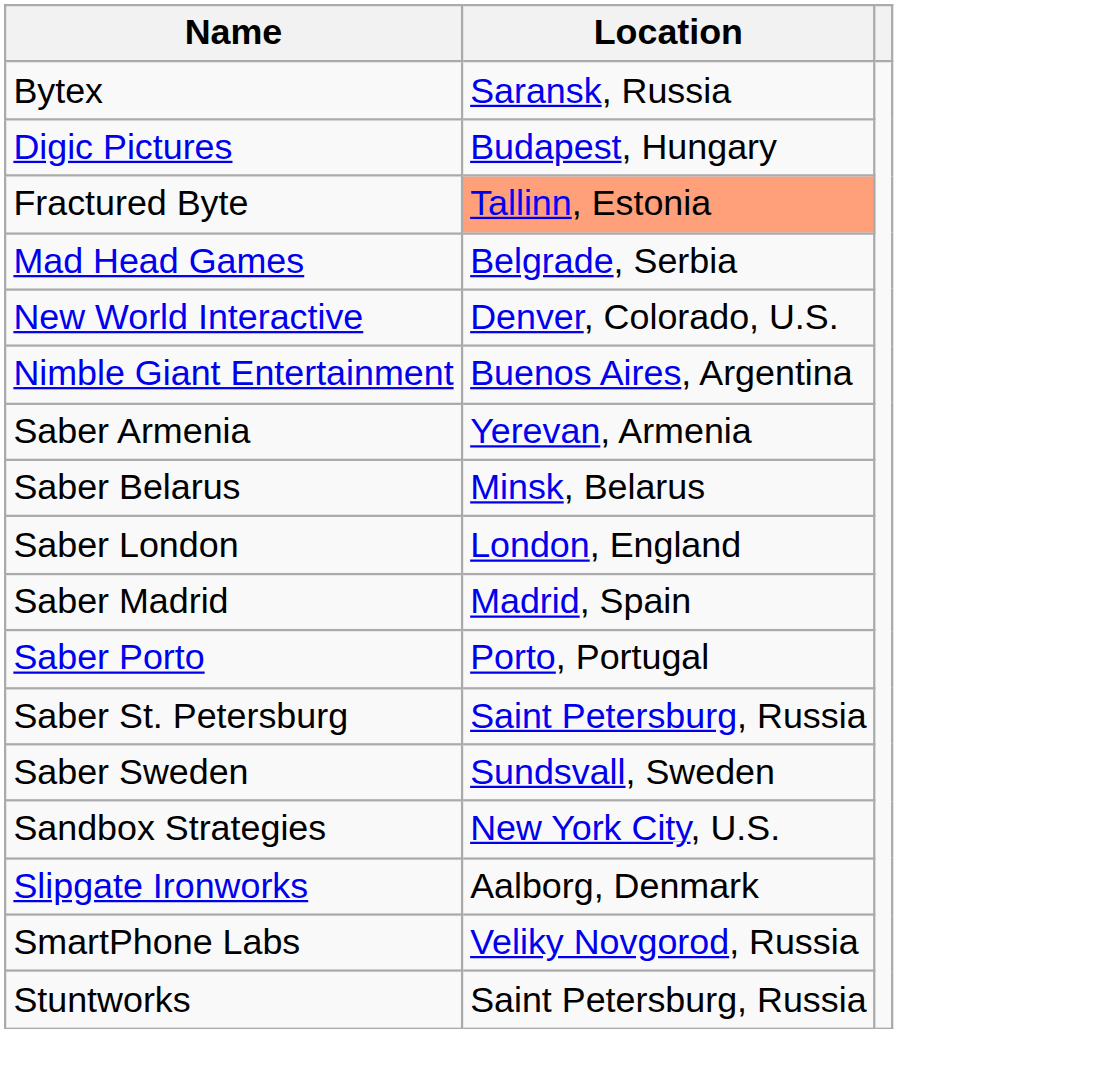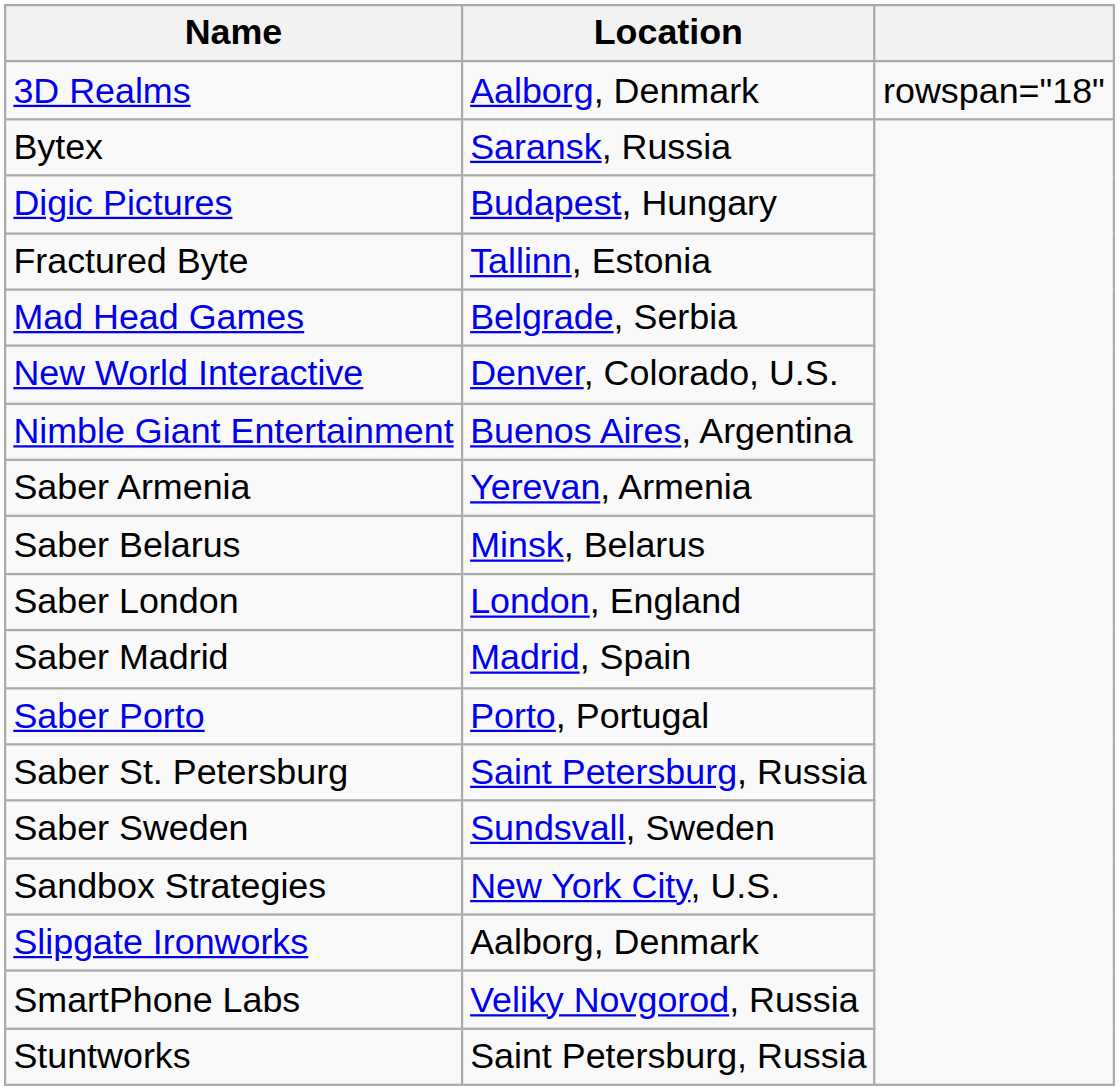+ row: (102, 89)
(591, 203) lightsalmon background -> (591, 260) no background
